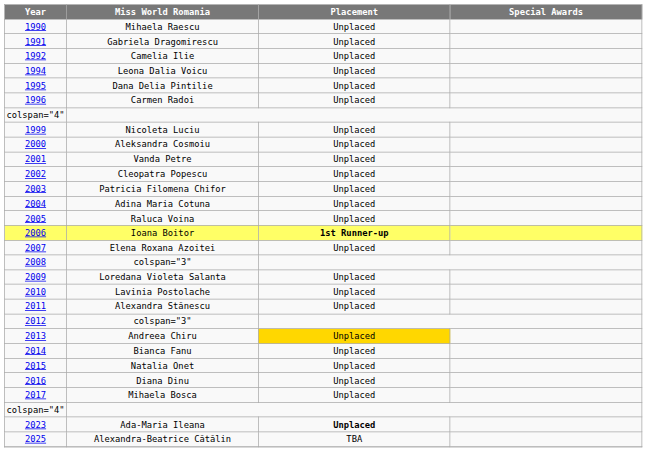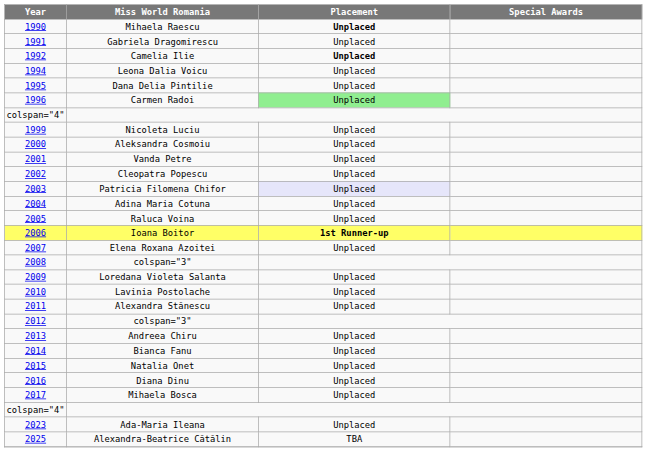(354, 26) normal -> (354, 26) bold
(354, 56) normal -> (354, 56) bold
(354, 100) no background -> (354, 100) lightgreen background
(354, 188) no background -> (354, 188) lavender background
(354, 336) gold background -> (354, 336) no background
(354, 424) bold -> (354, 424) normal
